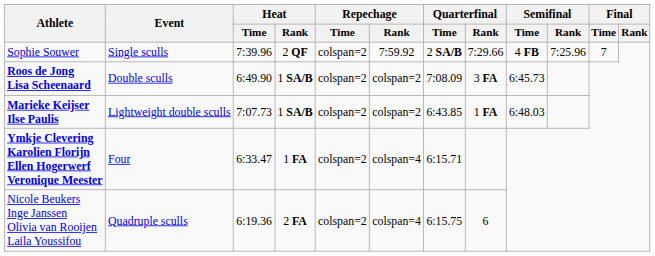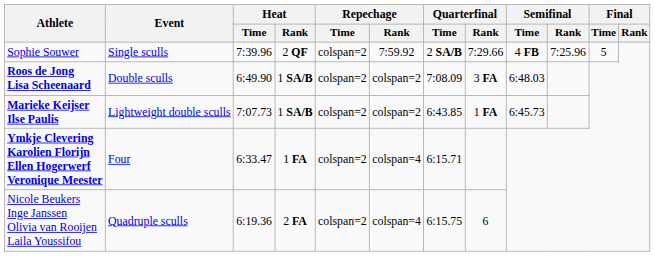(604, 52) 7 -> (604, 52) 5
(527, 78) 6:45.73 -> (527, 78) 6:48.03
(527, 112) 6:48.03 -> (527, 112) 6:45.73
